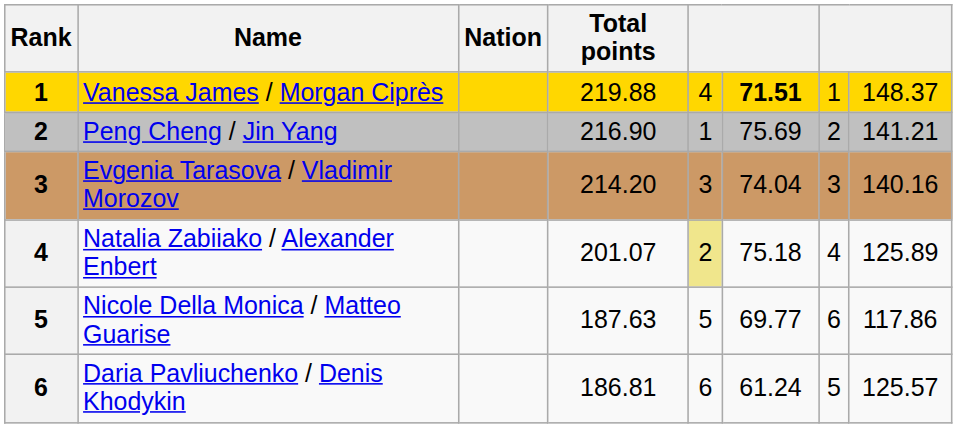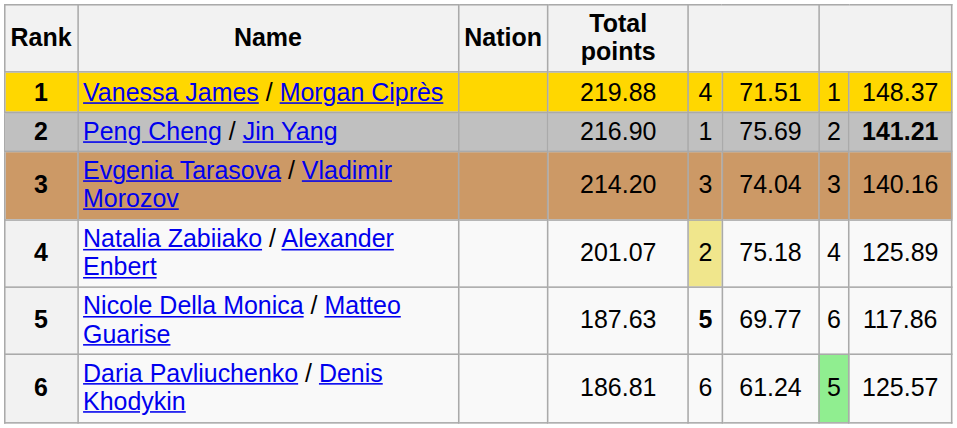(771, 91) bold -> (771, 91) normal
(900, 131) normal -> (900, 131) bold
(705, 320) normal -> (705, 320) bold
(834, 388) no background -> (834, 388) lightgreen background
